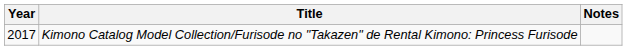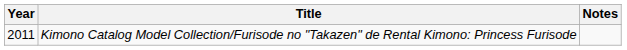(22, 34) 2017 -> (21, 34) 2011
